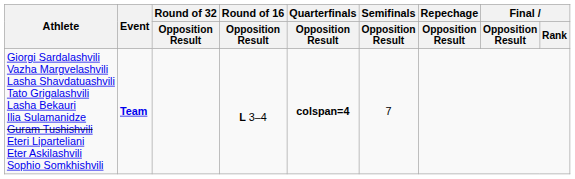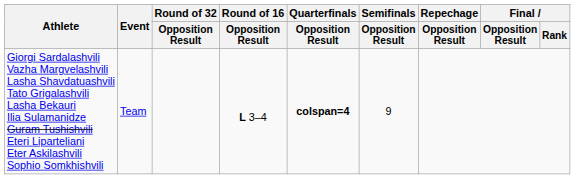(134, 112) bold -> (133, 112) normal
(389, 112) 7 -> (389, 112) 9
